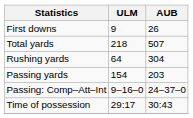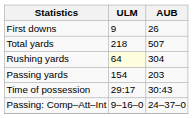(116, 59) no background -> (116, 59) lightyellow background
rows swapped: (56, 90) <-> (48, 105)
